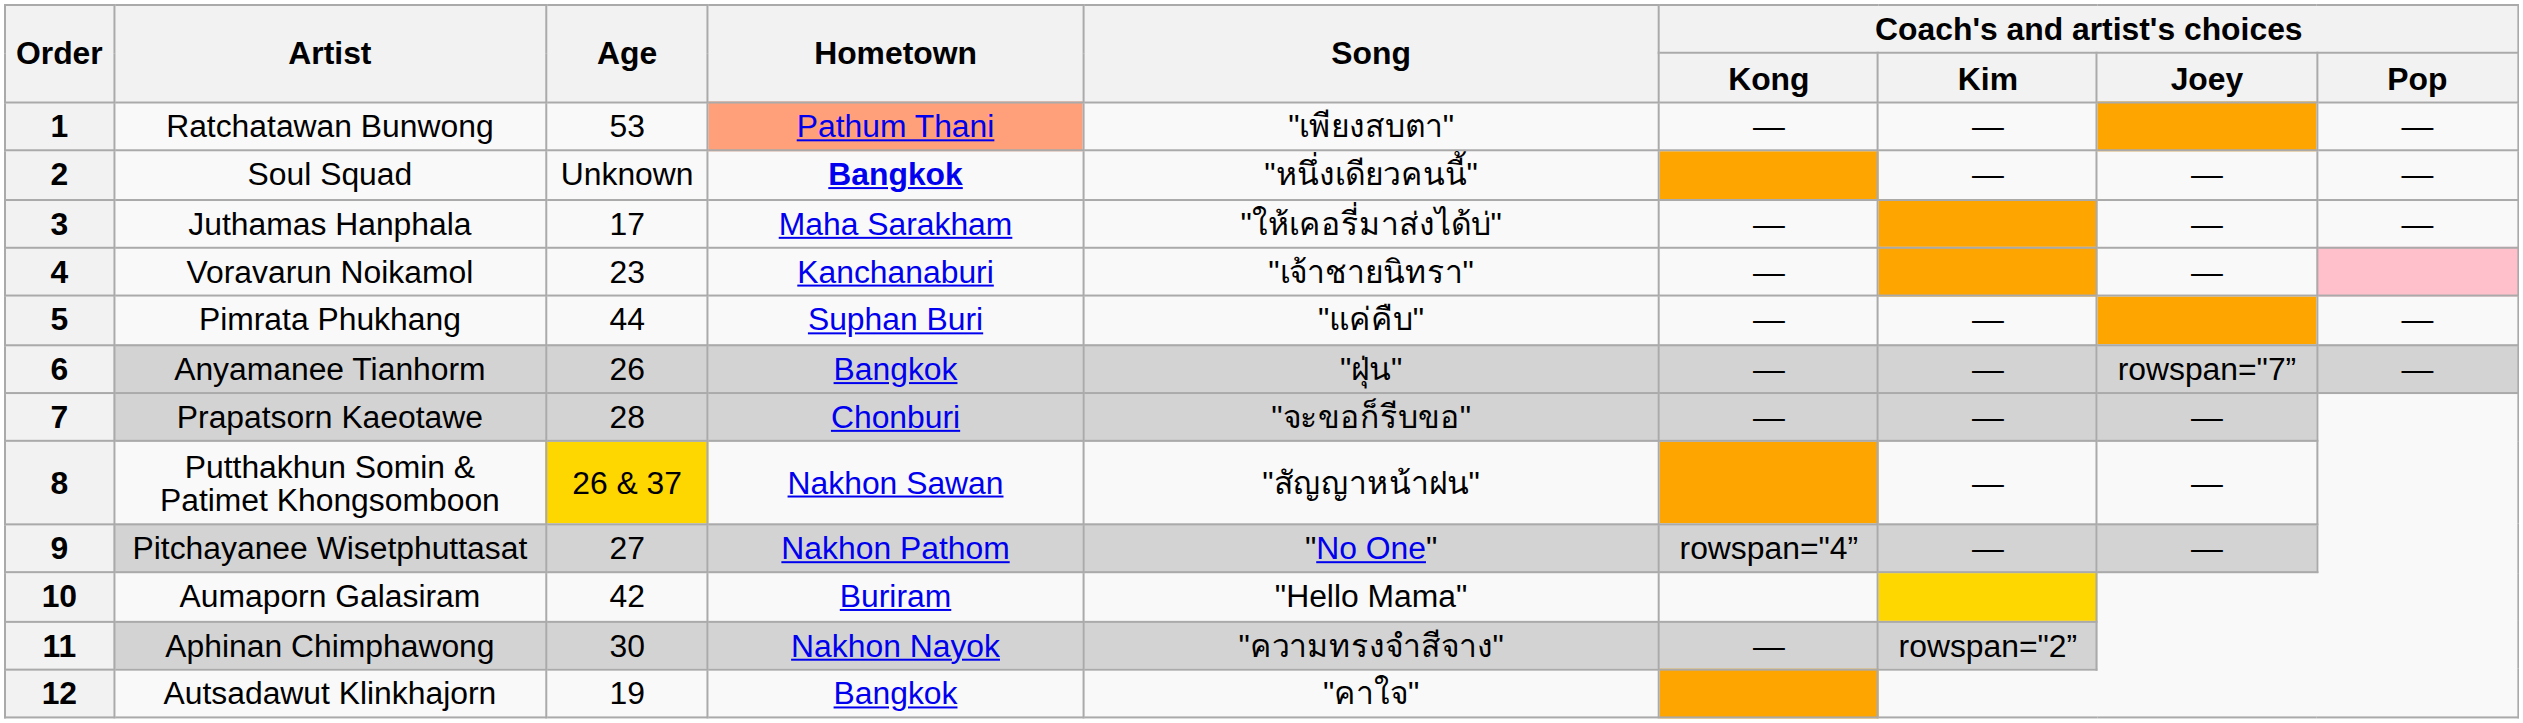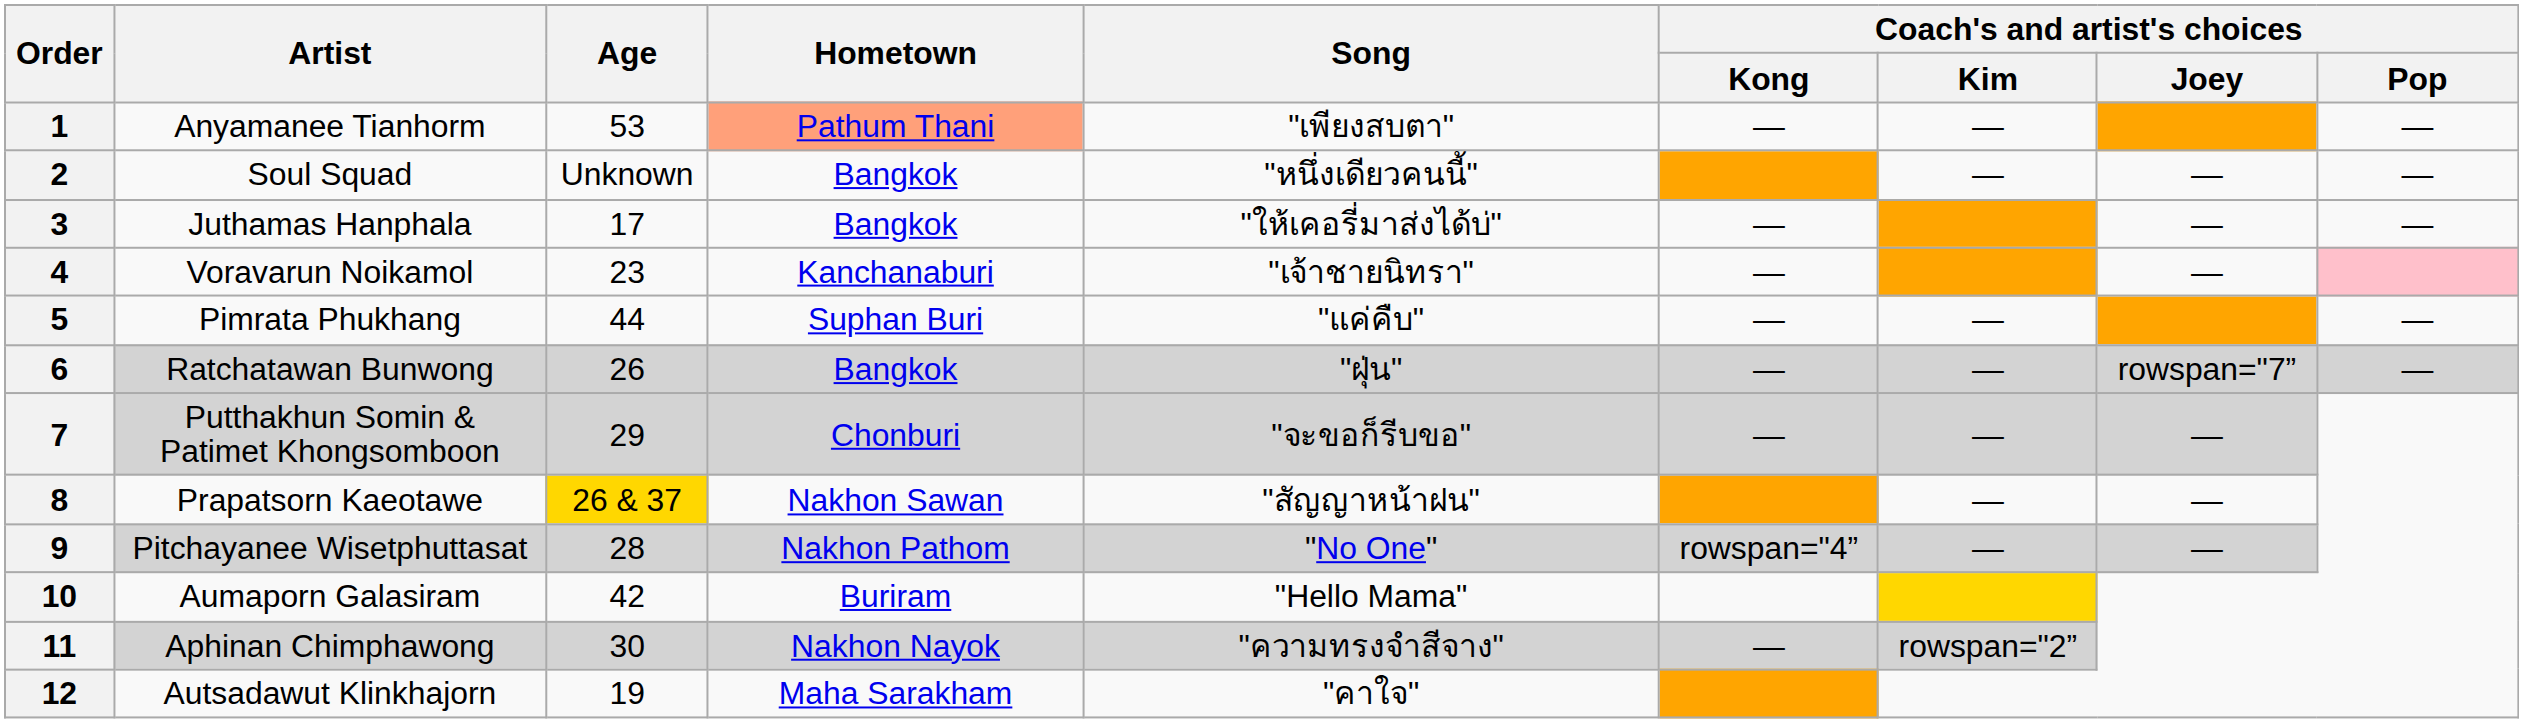(330, 126) Ratchatawan Bunwong -> (330, 126) Anyamanee Tianhorm
(896, 175) bold -> (896, 175) normal
(896, 223) Maha Sarakham -> (896, 223) Bangkok
(330, 369) Anyamanee Tianhorm -> (330, 369) Ratchatawan Bunwong
(330, 417) Prapatsorn Kaeotawe -> (330, 434) Putthakhun Somin & Patimet Khongsomboon
(627, 417) 28 -> (627, 434) 29
(330, 483) Putthakhun Somin & Patimet Khongsomboon -> (330, 500) Prapatsorn Kaeotawe
(627, 548) 27 -> (627, 548) 28
(896, 694) Bangkok -> (896, 694) Maha Sarakham
